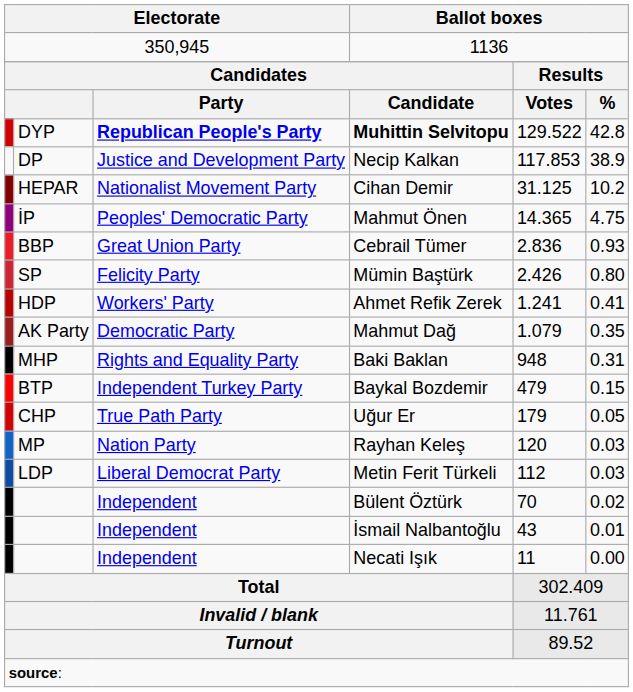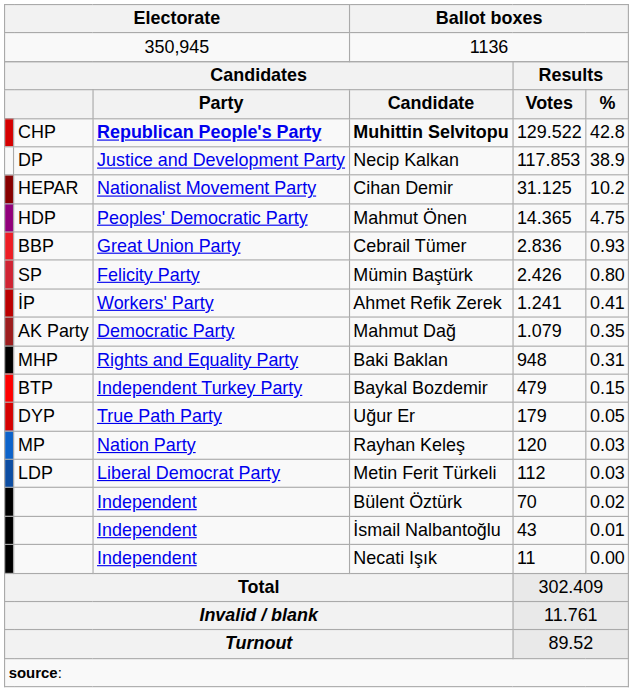(36, 132) DYP -> (37, 132) CHP
(27, 217) İP -> (37, 217) HDP
(37, 302) HDP -> (27, 302) İP
(37, 416) CHP -> (36, 416) DYP
